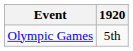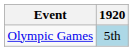(112, 35) no background -> (112, 35) lightblue background
